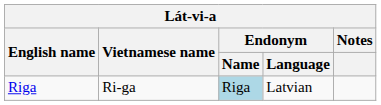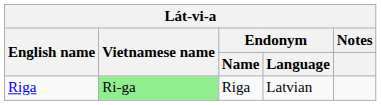(119, 87) no background -> (119, 87) lightgreen background
(236, 87) lightblue background -> (236, 87) no background
